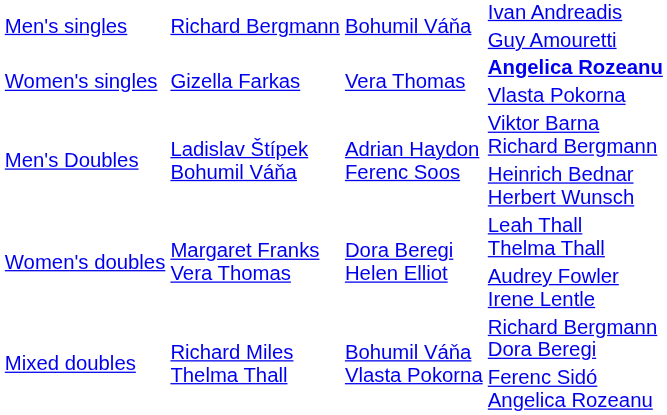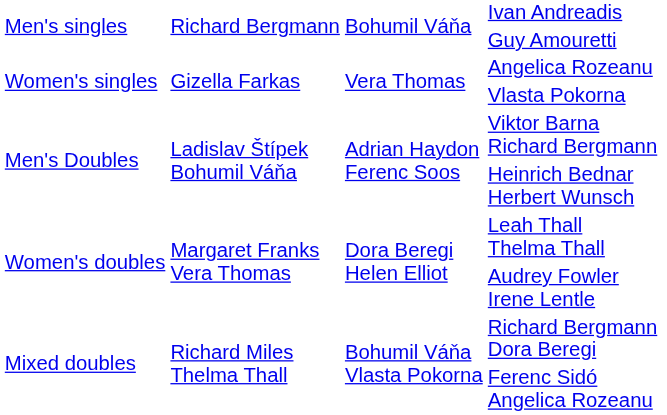(575, 67) bold -> (570, 67) normal
